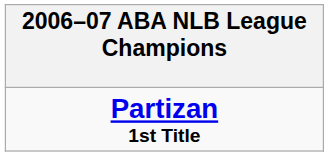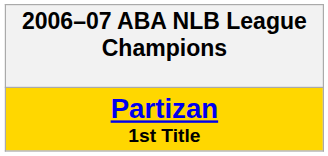(164, 119) no background -> (164, 119) gold background
